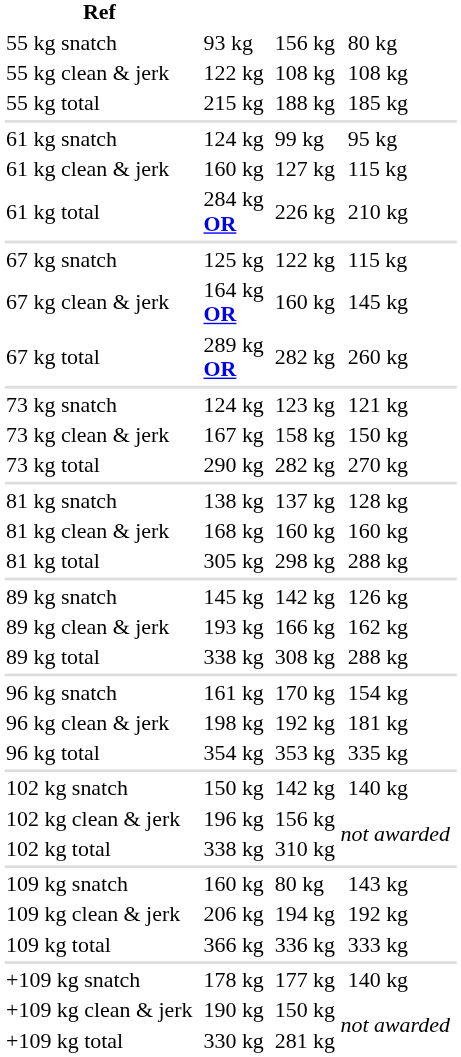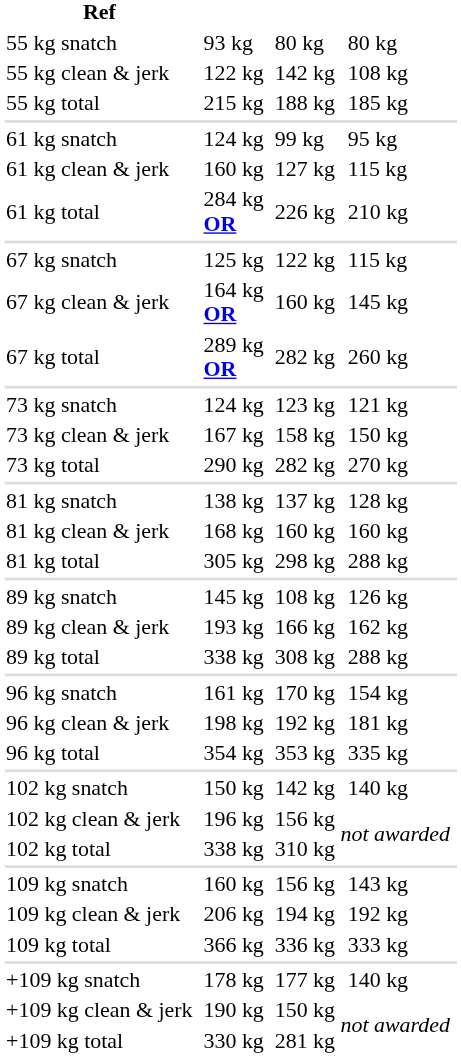(305, 43) 156 kg -> (299, 43) 80 kg
(305, 73) 108 kg -> (305, 73) 142 kg
(305, 596) 142 kg -> (305, 596) 108 kg
(299, 884) 80 kg -> (305, 884) 156 kg
